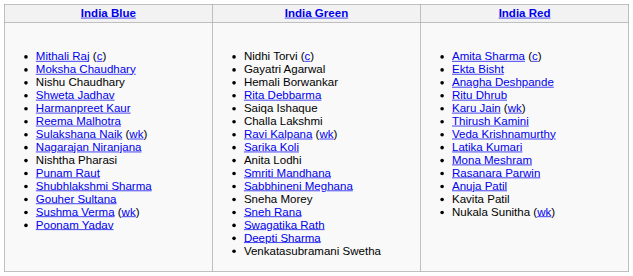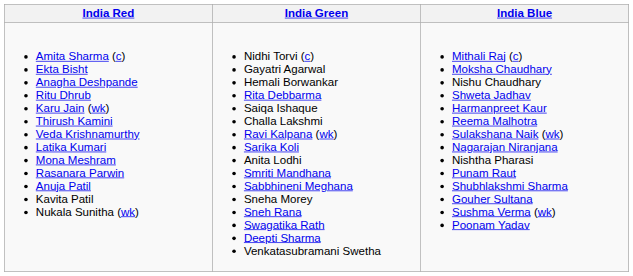columns swapped: (108, 13) <-> (525, 13)
